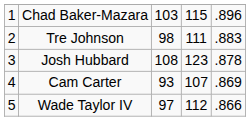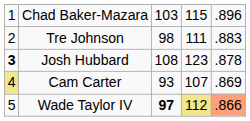(12, 60) normal -> (12, 60) bold
(12, 82) no background -> (12, 82) khaki background
(166, 104) normal -> (166, 104) bold
(196, 104) no background -> (196, 104) khaki background
(228, 104) no background -> (228, 104) lightsalmon background
